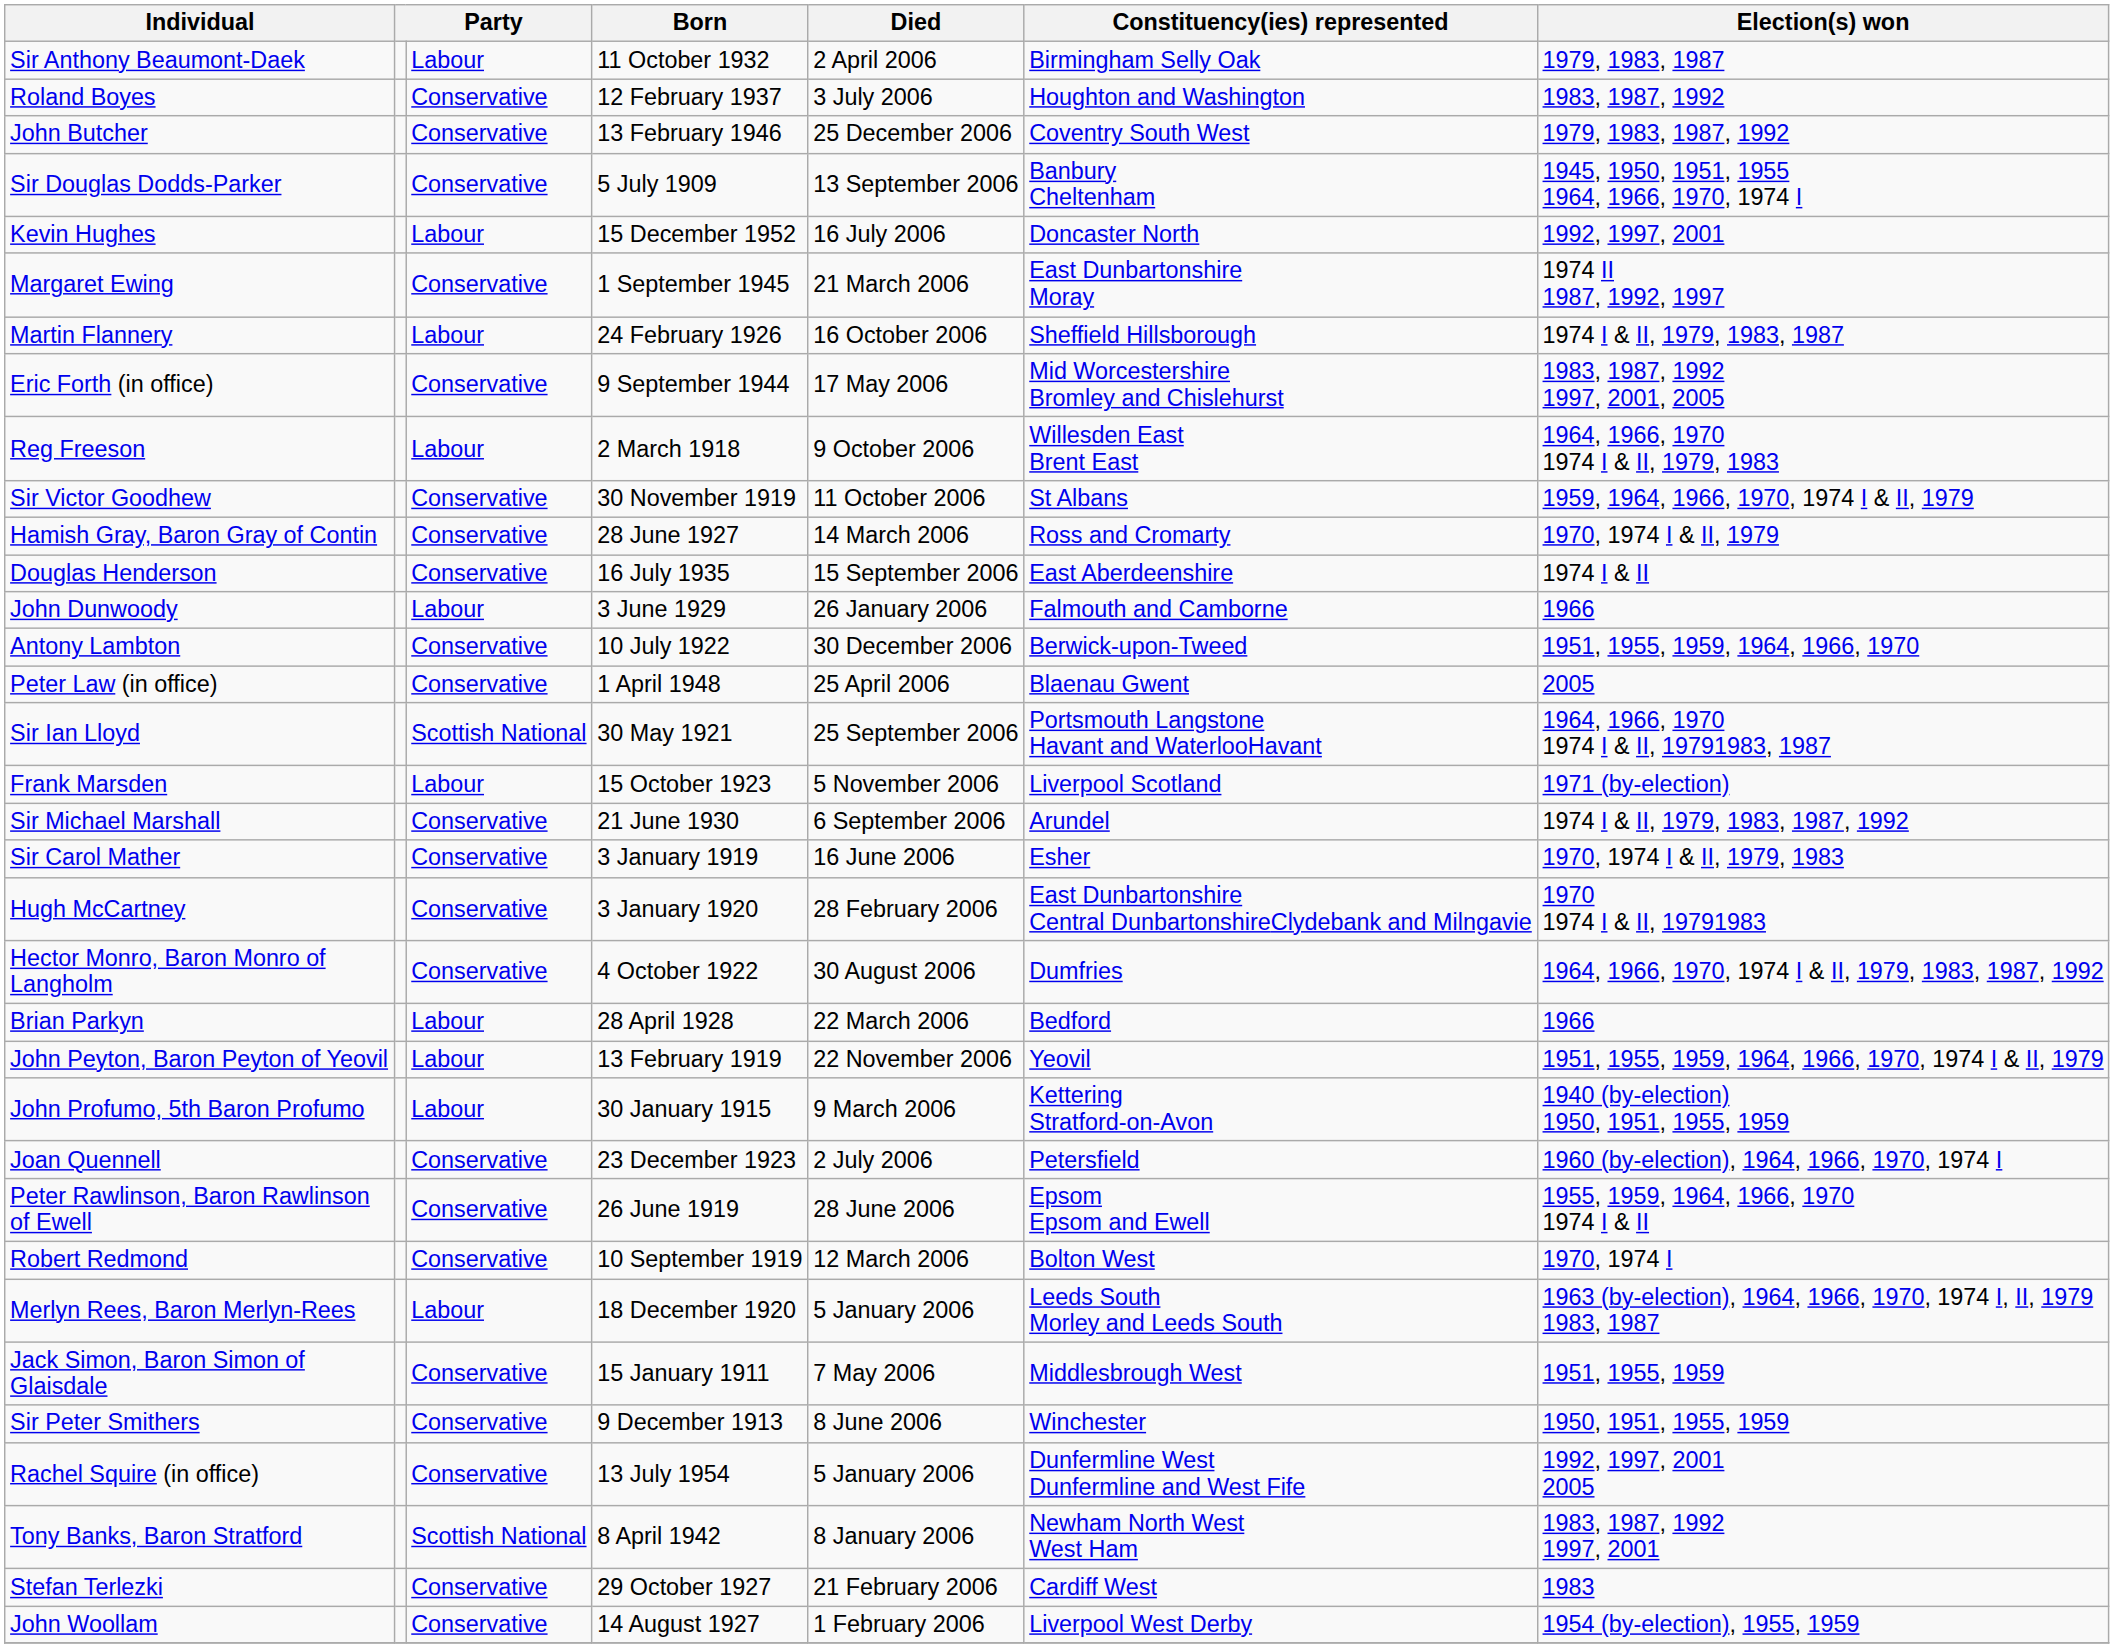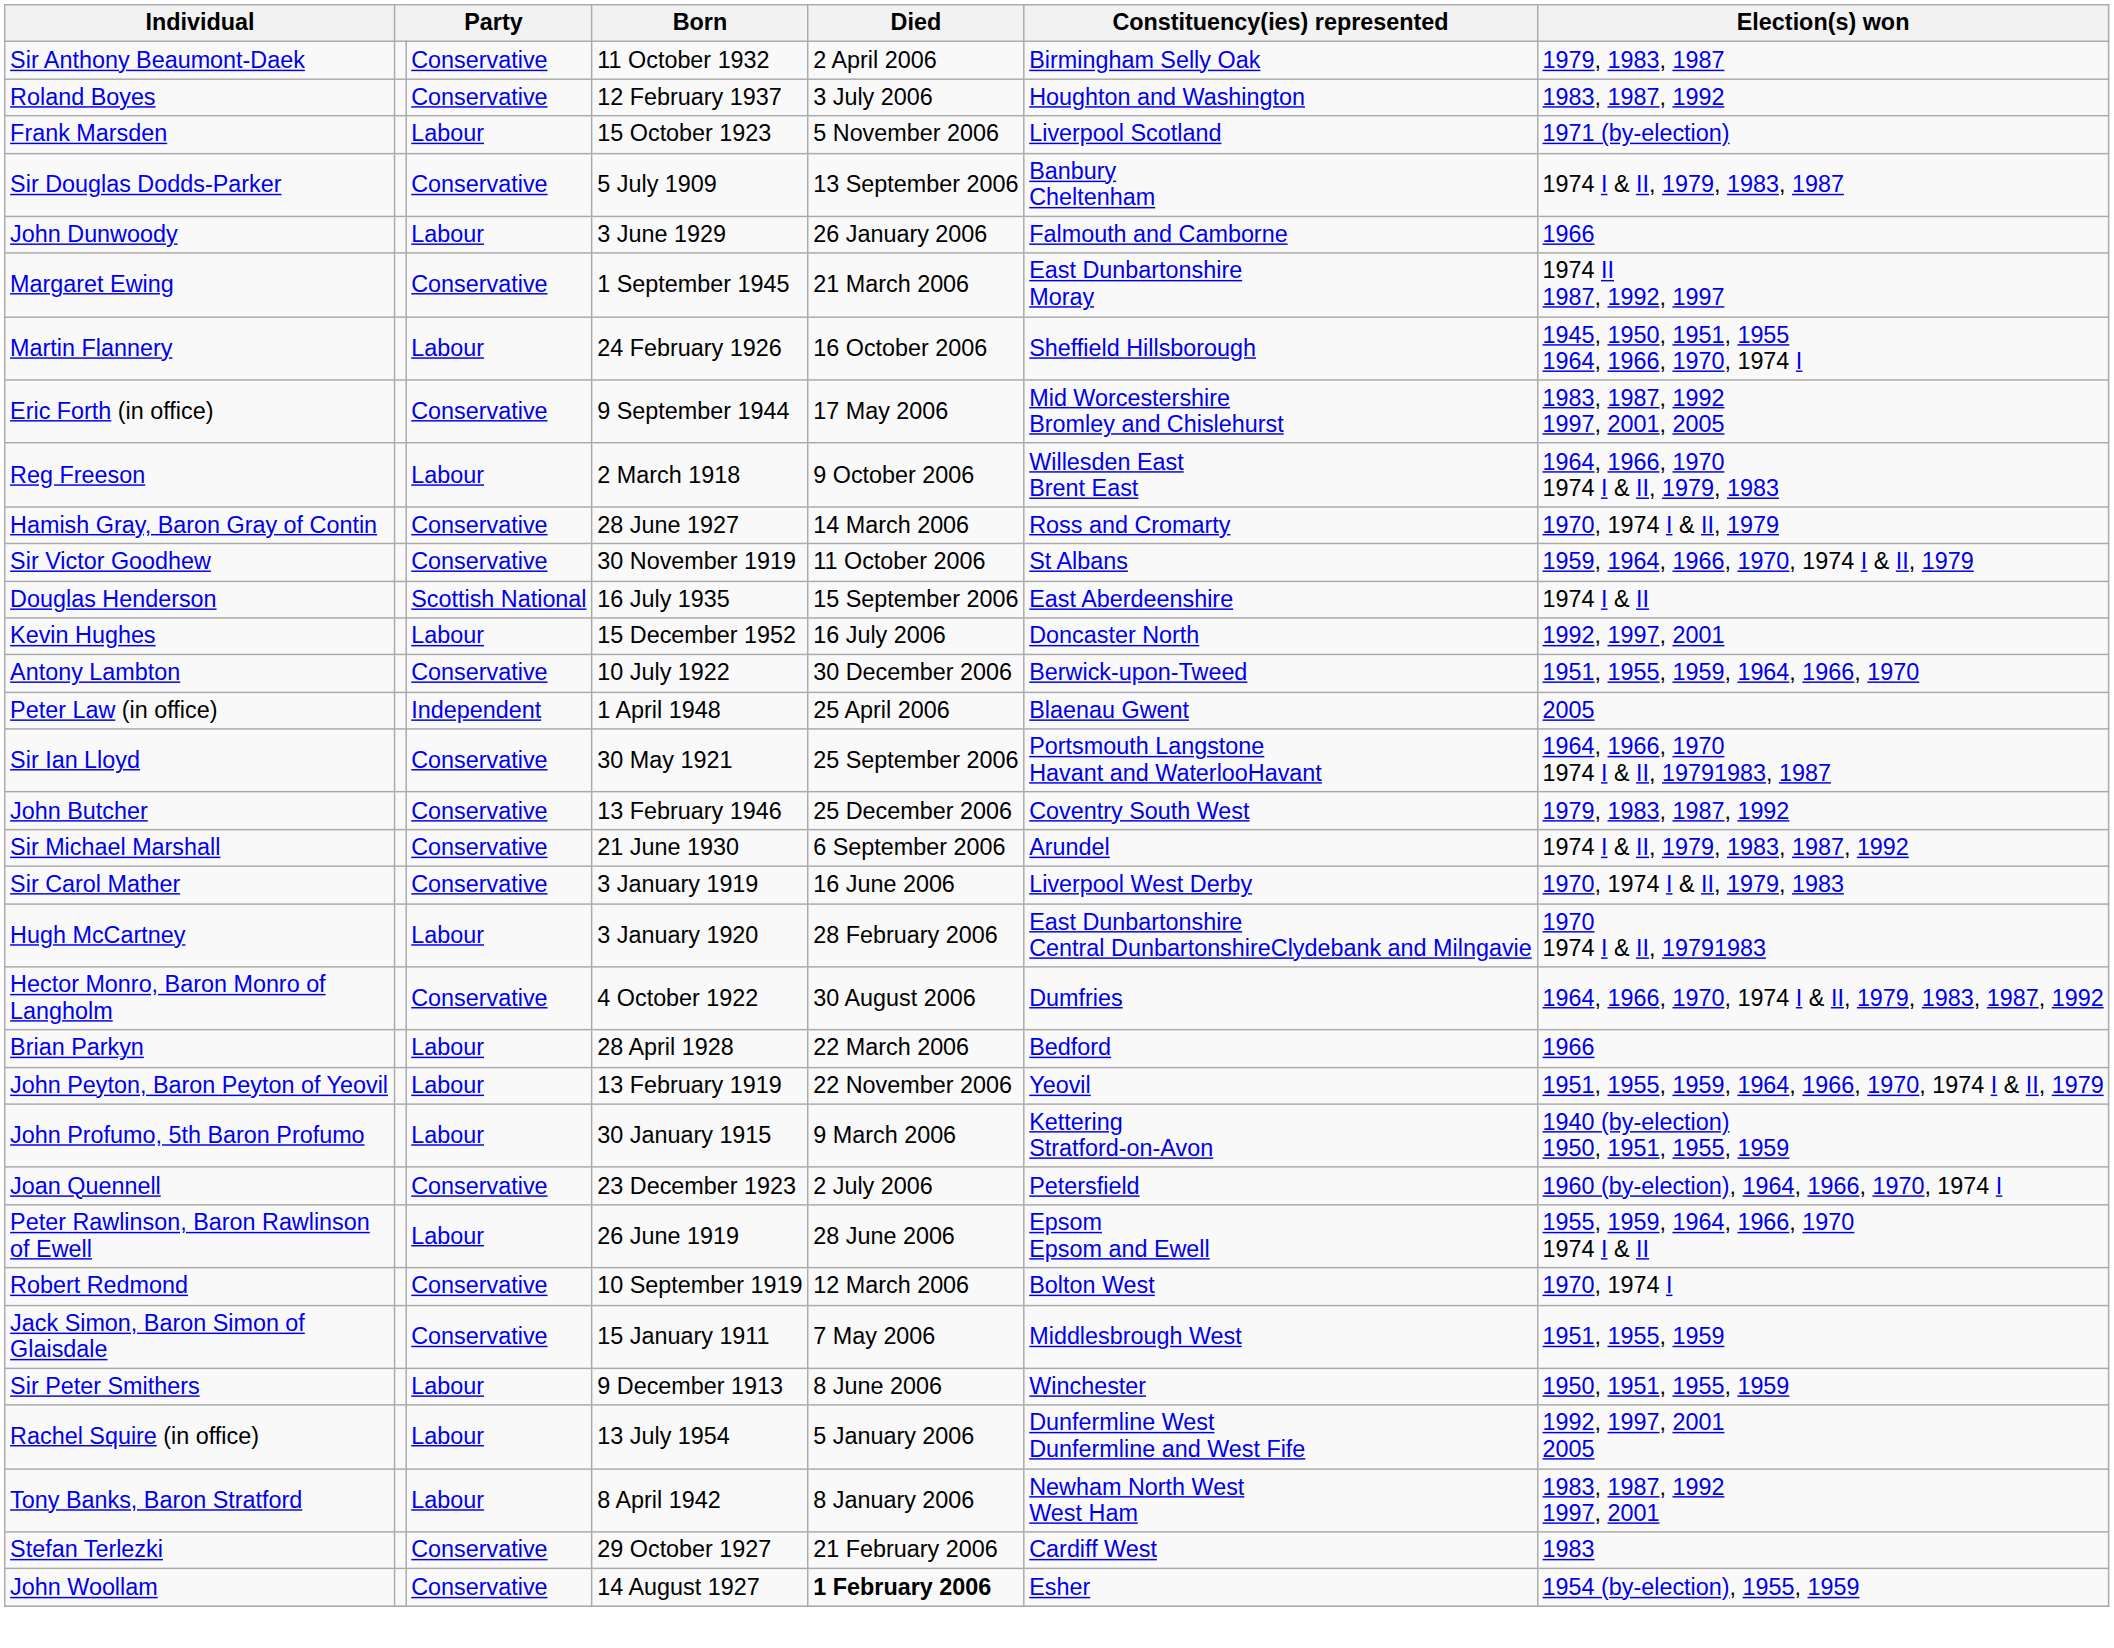(448, 60) Labour -> (479, 60) Conservative
rows swapped: (79, 134) <-> (89, 784)
(1672, 184) 1945, 1950, 1951, 1955 1964, 1966, 1970, 1974 I -> (1693, 184) 1974 I & II, 1979, 1983, 1987
rows swapped: (94, 609) <-> (83, 234)
(1693, 334) 1974 I & II, 1979, 1983, 1987 -> (1672, 348) 1945, 1950, 1951, 1955 1964, 1966, 1970, 1974 I
rows swapped: (111, 498) <-> (194, 535)
(479, 572) Conservative -> (499, 598) Scottish National
(479, 683) Conservative -> (476, 710) Independent
(499, 734) Scottish National -> (479, 760) Conservative
(1060, 858) Esher -> (1141, 884) Liverpool West Derby
(479, 908) Conservative -> (448, 934) Labour
(479, 1209) Conservative -> (448, 1235) Labour
- row: (183, 1310)
(479, 1423) Conservative -> (448, 1386) Labour
(479, 1473) Conservative -> (448, 1436) Labour
(499, 1537) Scottish National -> (448, 1499) Labour
(899, 1624) normal -> (902, 1587) bold
(1141, 1624) Liverpool West Derby -> (1060, 1587) Esher
